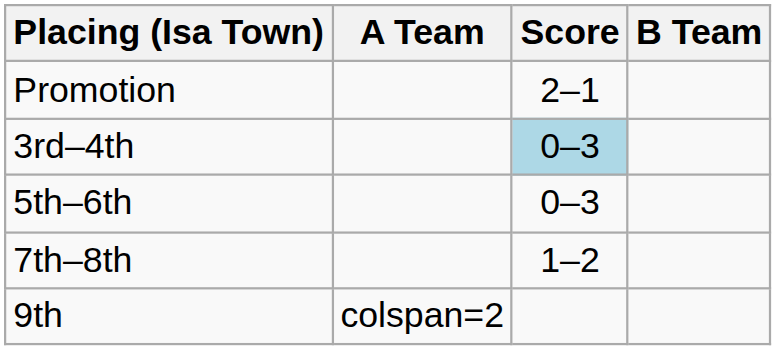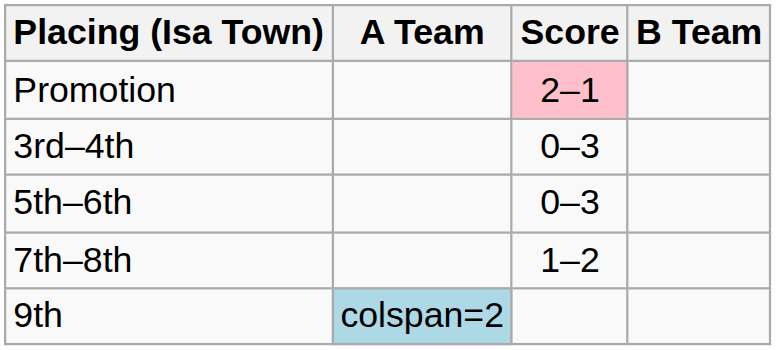(570, 89) no background -> (570, 89) pink background
(570, 145) lightblue background -> (570, 145) no background
(422, 315) no background -> (422, 315) lightblue background
